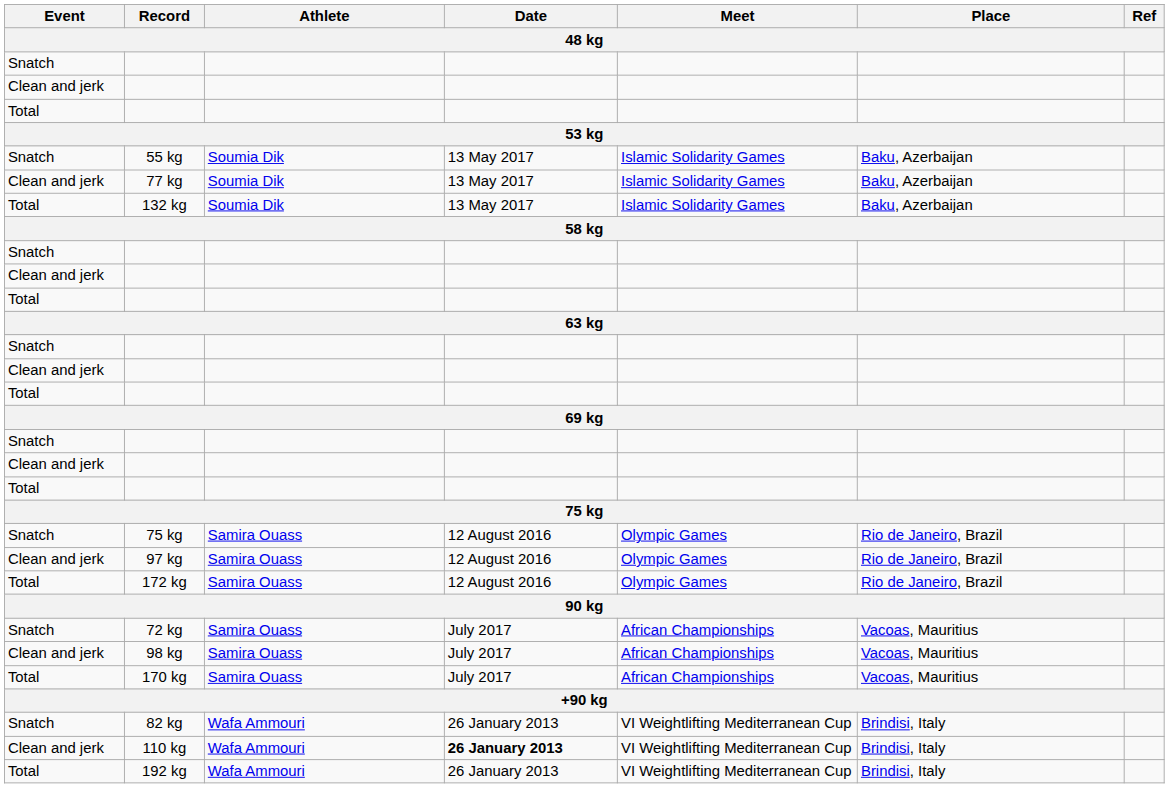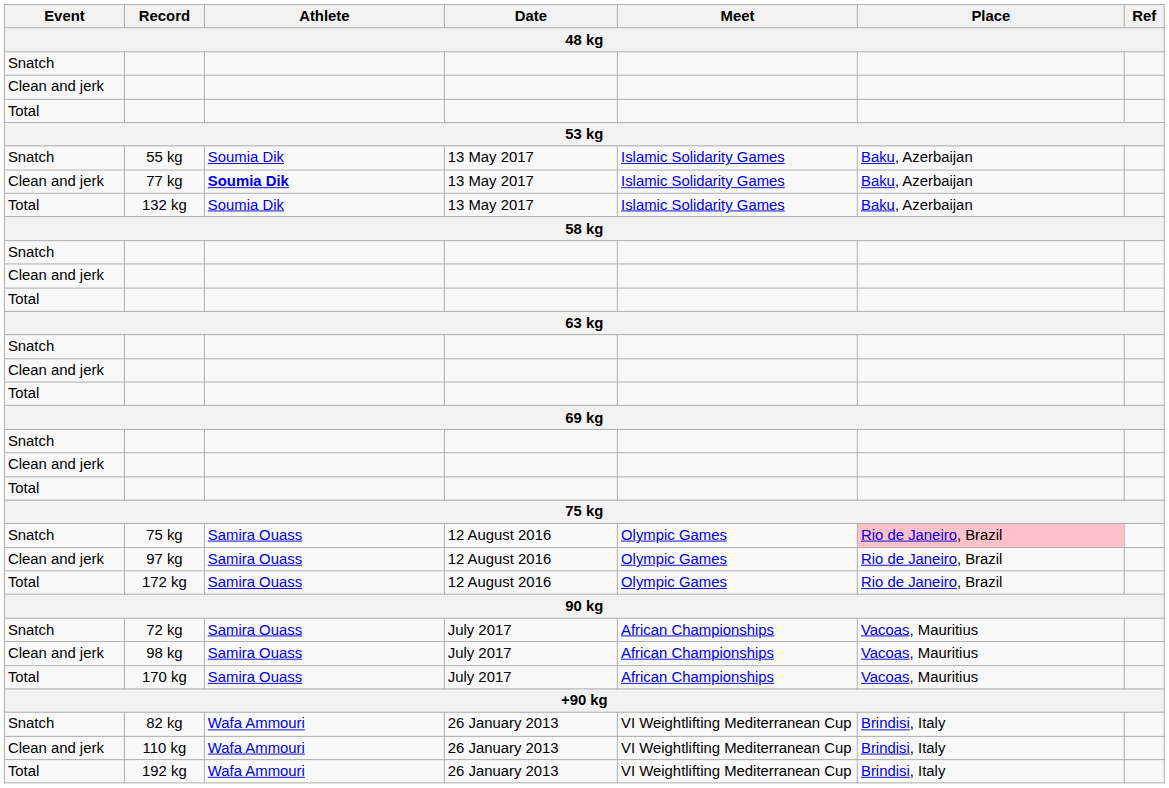(246, 181) normal -> (248, 181) bold
(932, 535) no background -> (932, 535) pink background
(505, 747) bold -> (503, 747) normal
